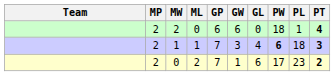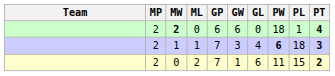(176, 29) normal -> (176, 29) bold
(278, 62) 17 -> (278, 62) 11
(299, 62) 23 -> (299, 62) 15
